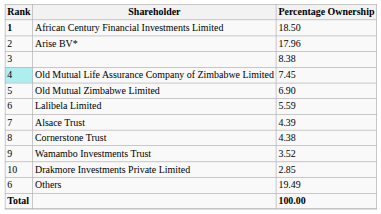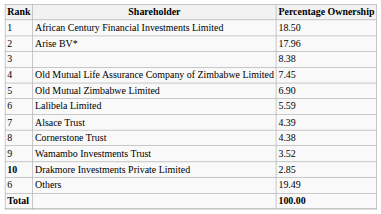(10, 28) bold -> (10, 28) normal
(10, 75) paleturquoise background -> (10, 75) no background
(12, 169) normal -> (12, 169) bold
